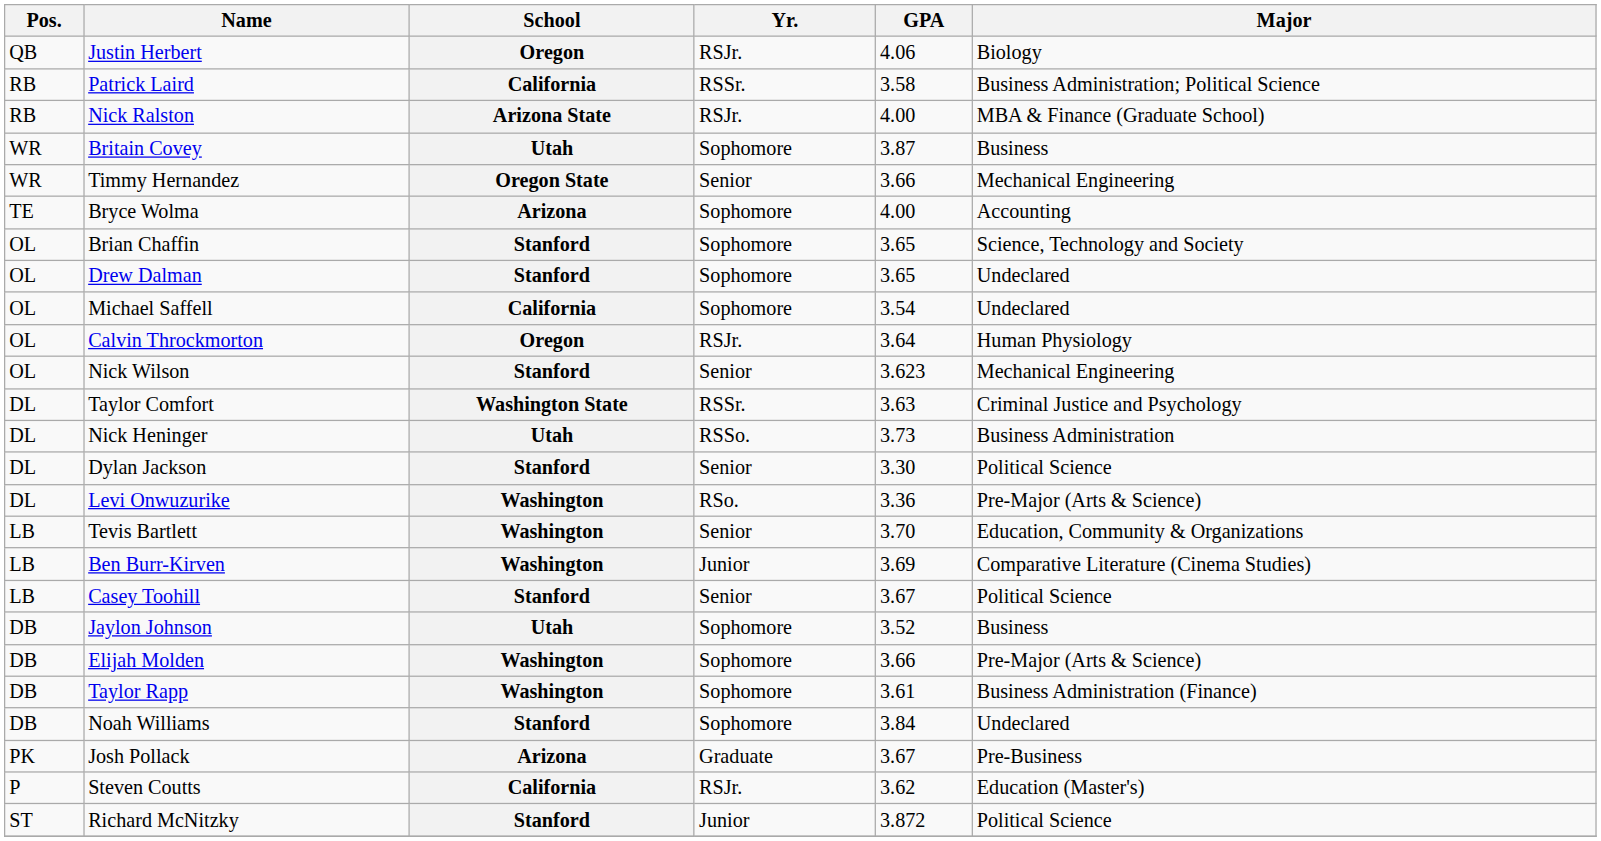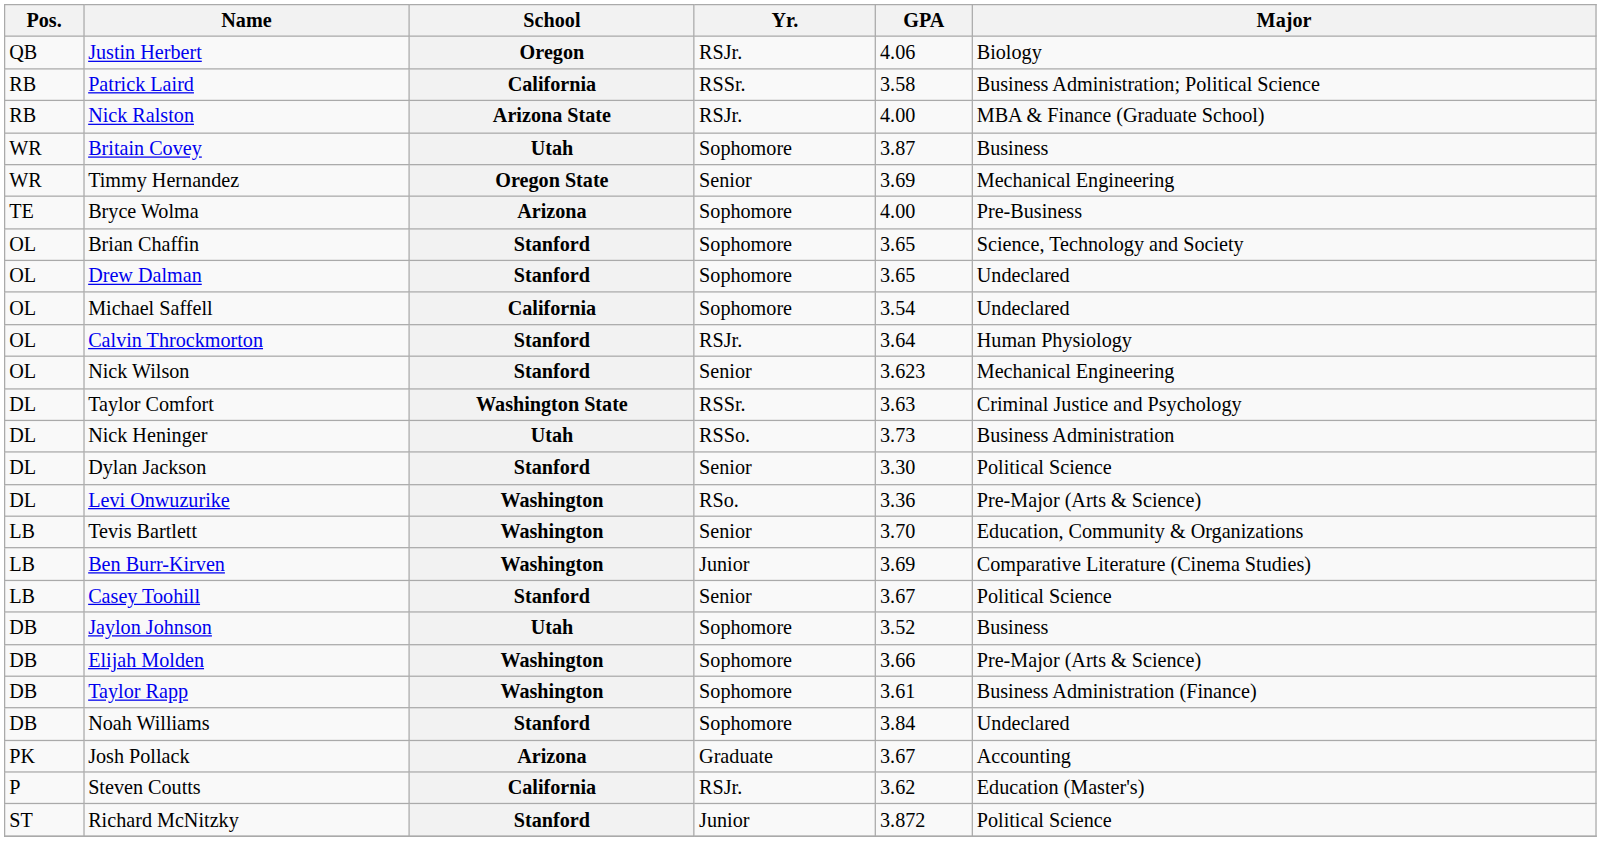(898, 180) 3.66 -> (898, 180) 3.69
(1024, 212) Accounting -> (1029, 212) Pre-Business
(552, 340) Oregon -> (552, 340) Stanford
(1029, 755) Pre-Business -> (1024, 755) Accounting
